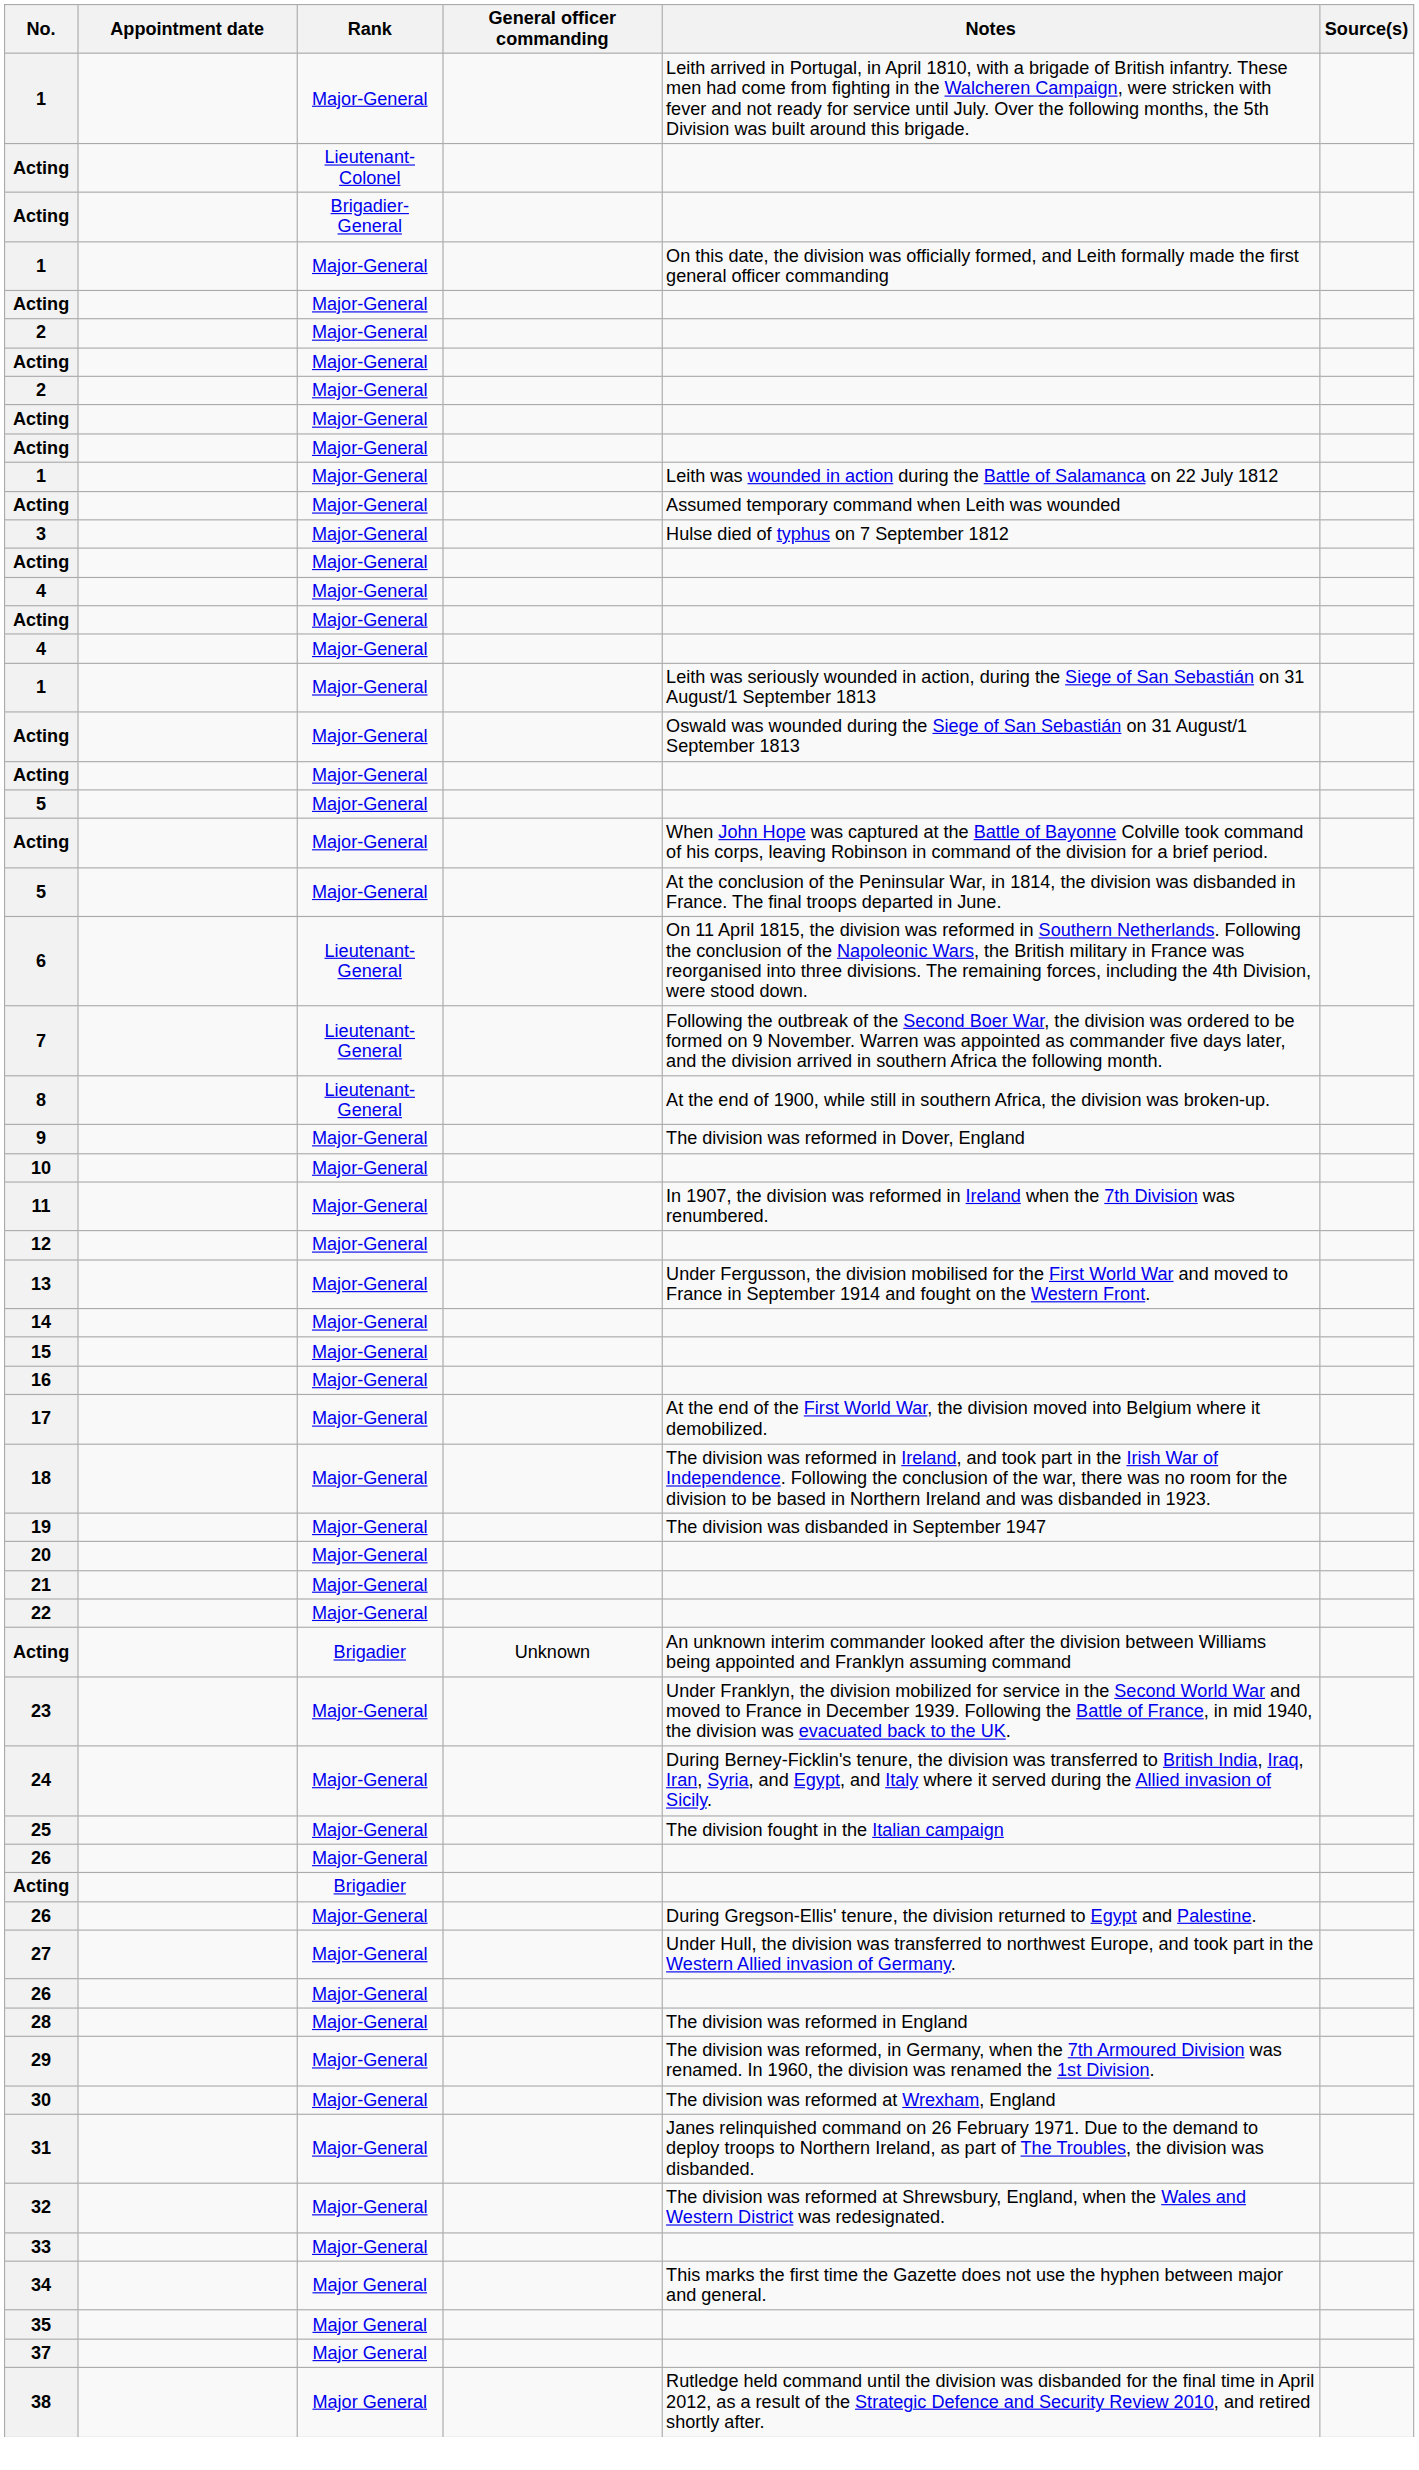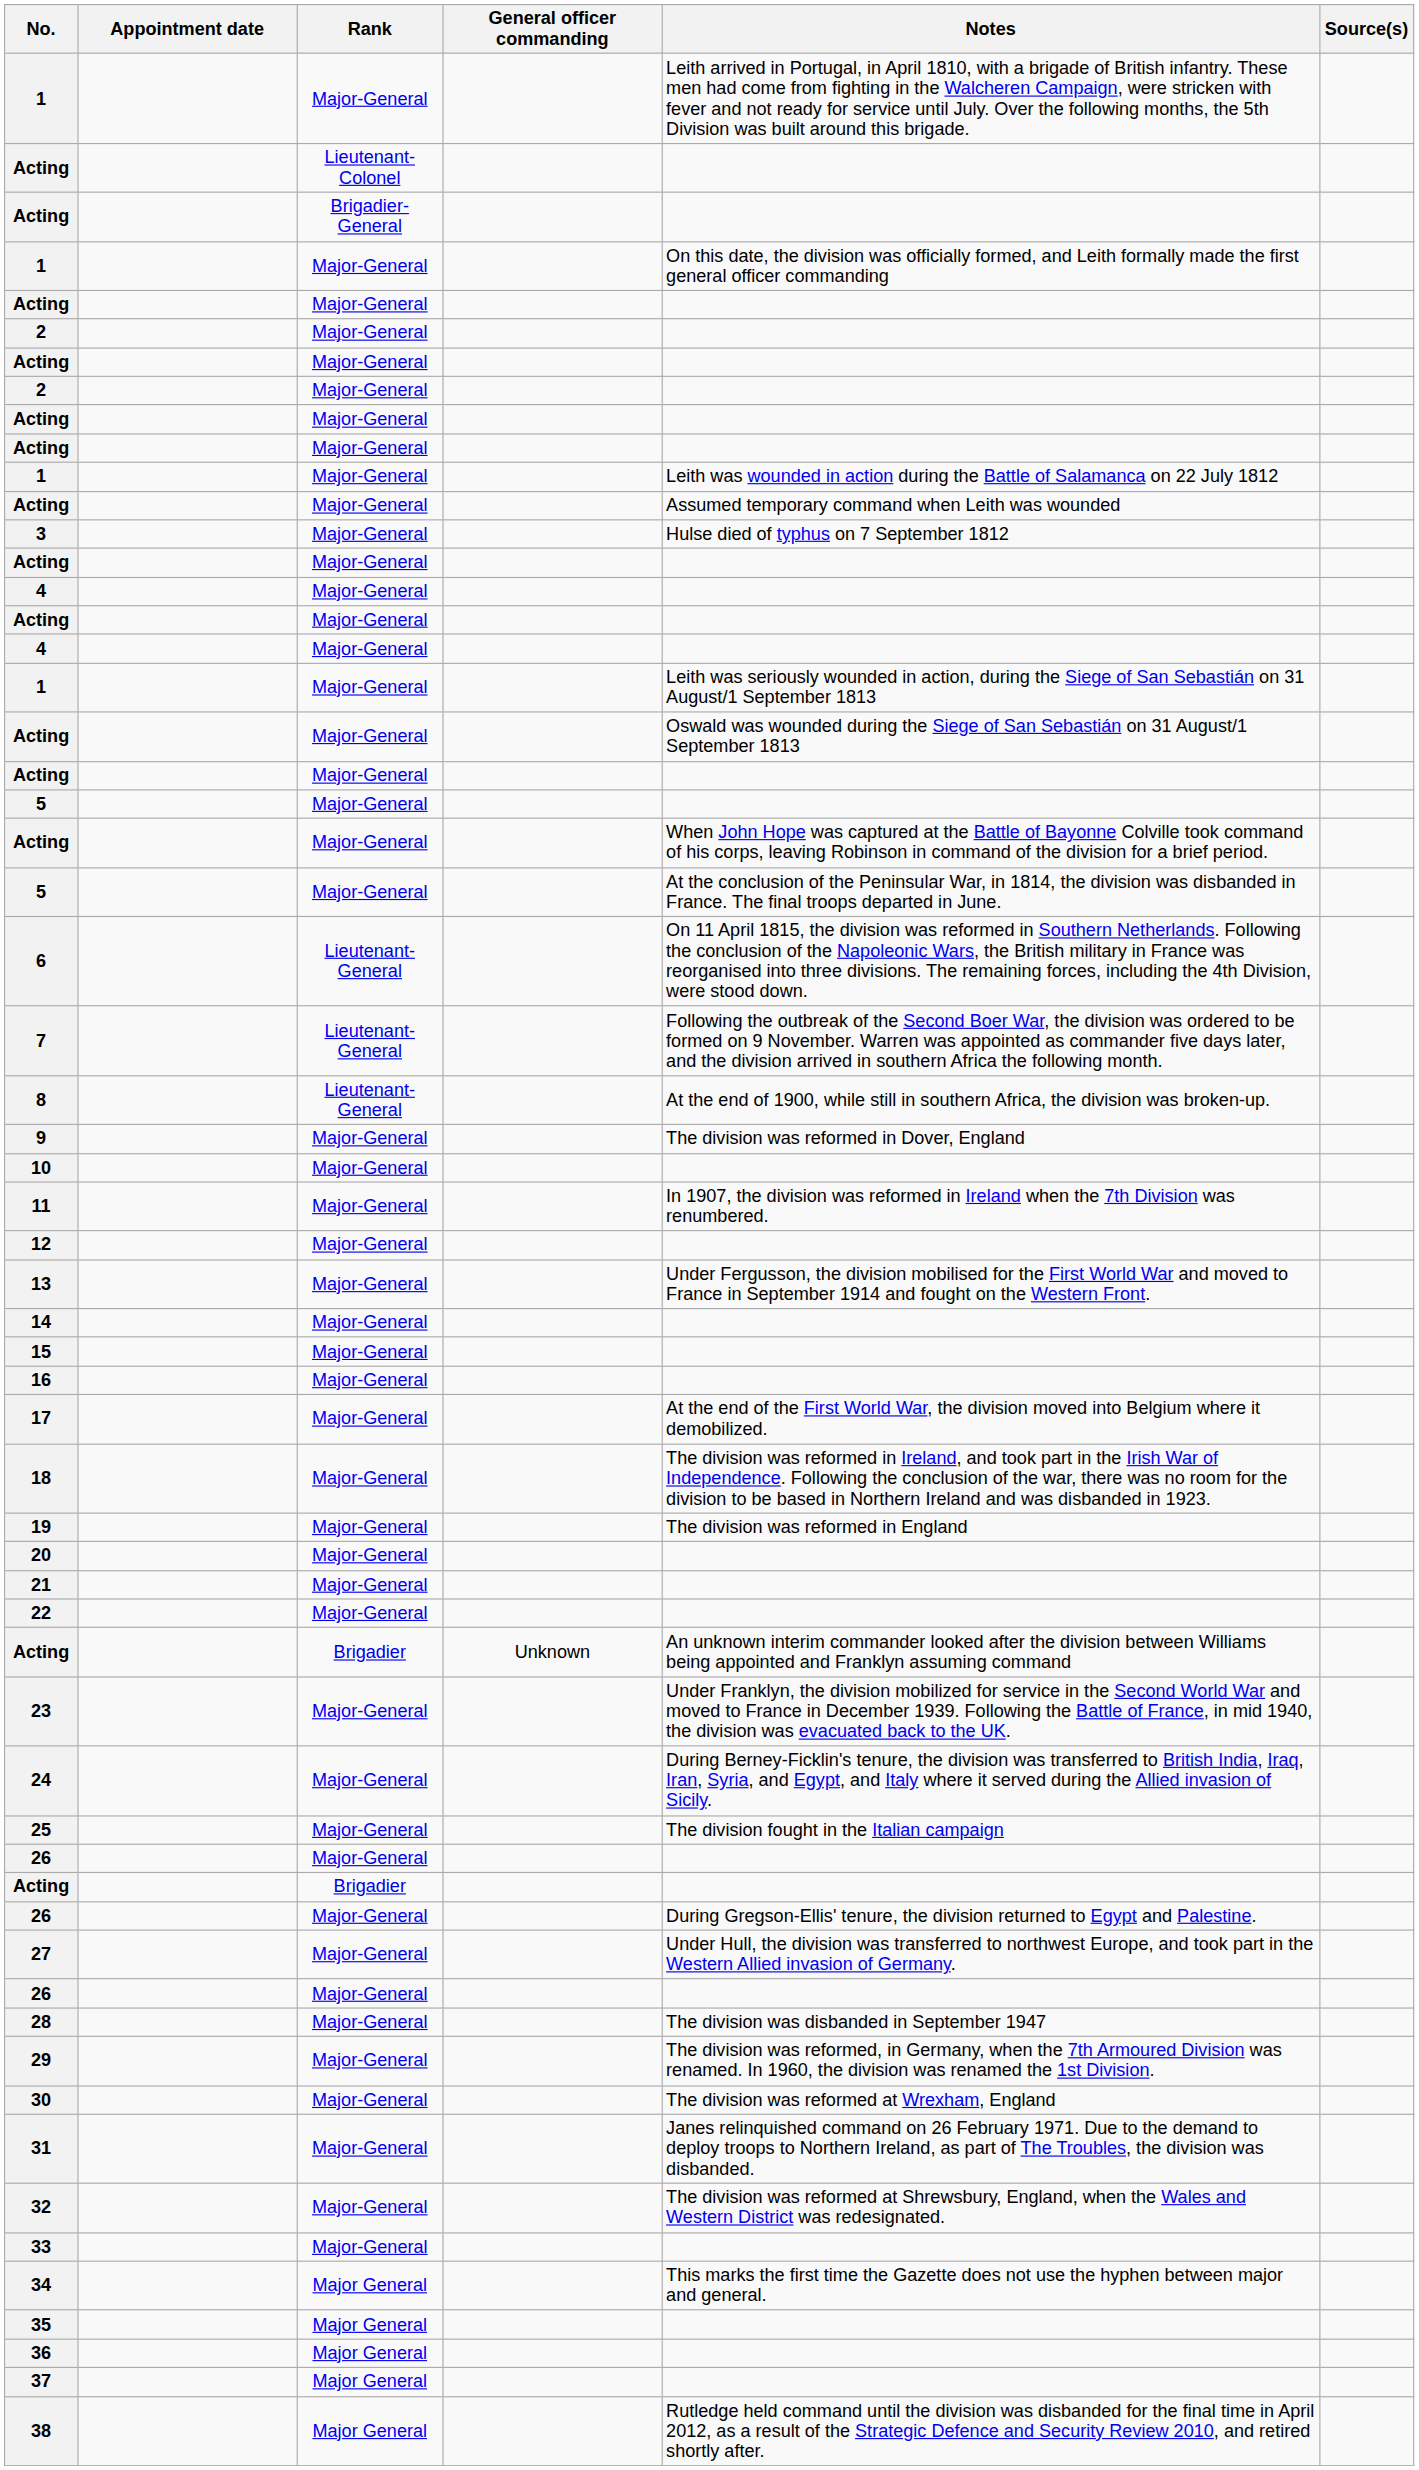(856, 1527) The division was disbanded in September 1947 -> (817, 1527) The division was reformed in England
(817, 2022) The division was reformed in England -> (856, 2022) The division was disbanded in September 1947
+ row: (41, 2353)
